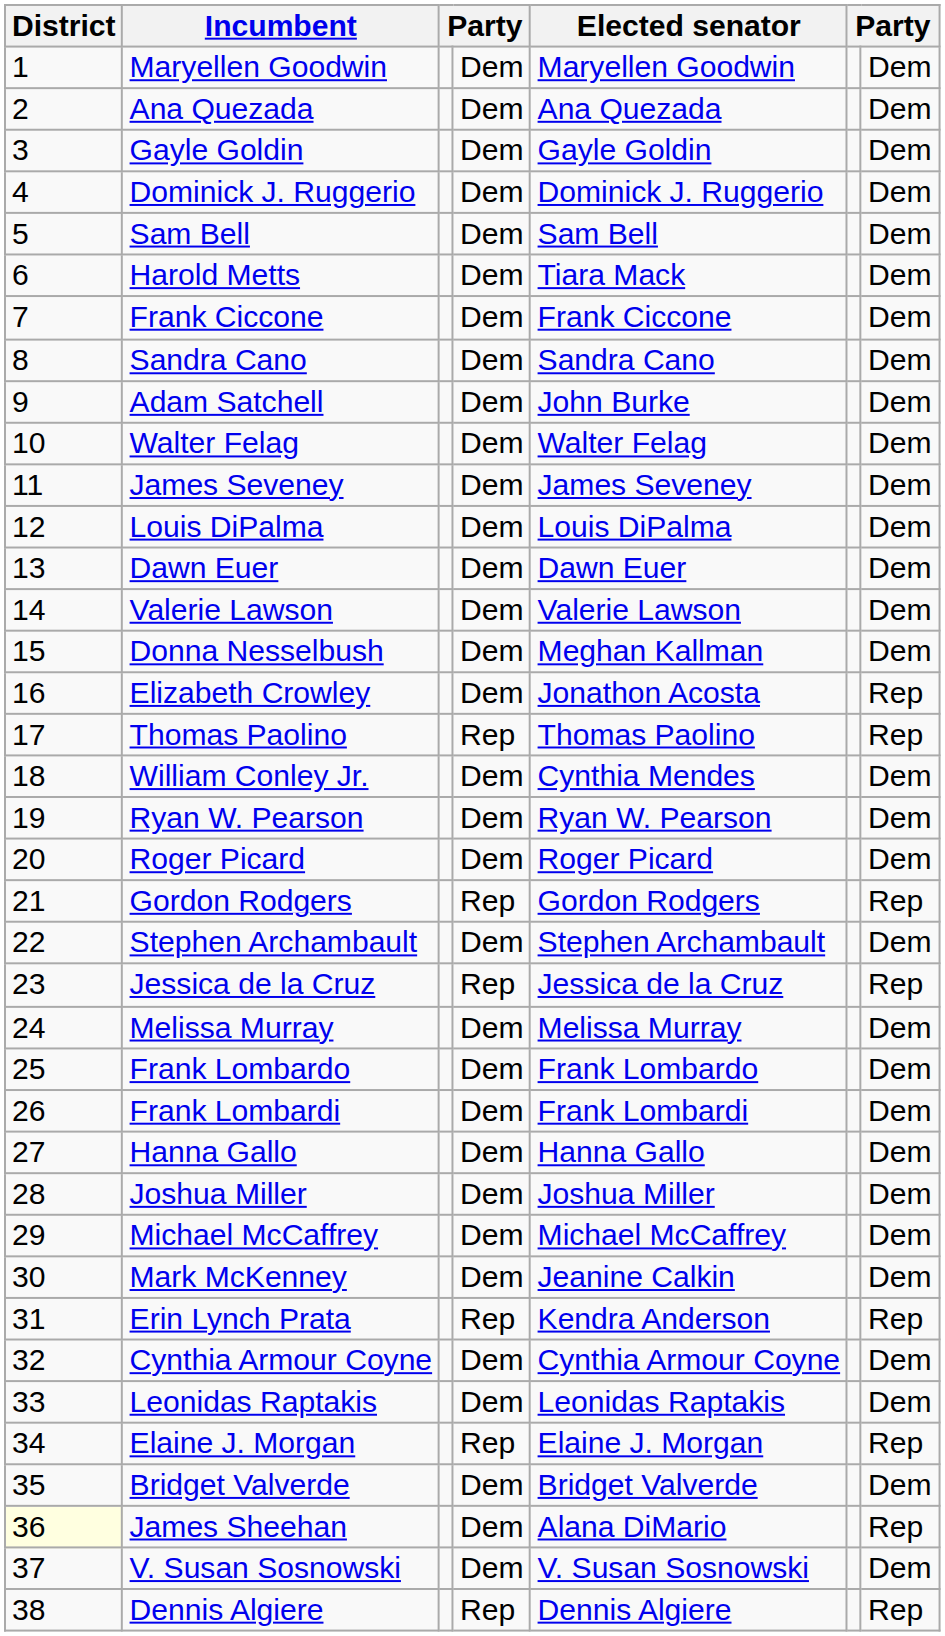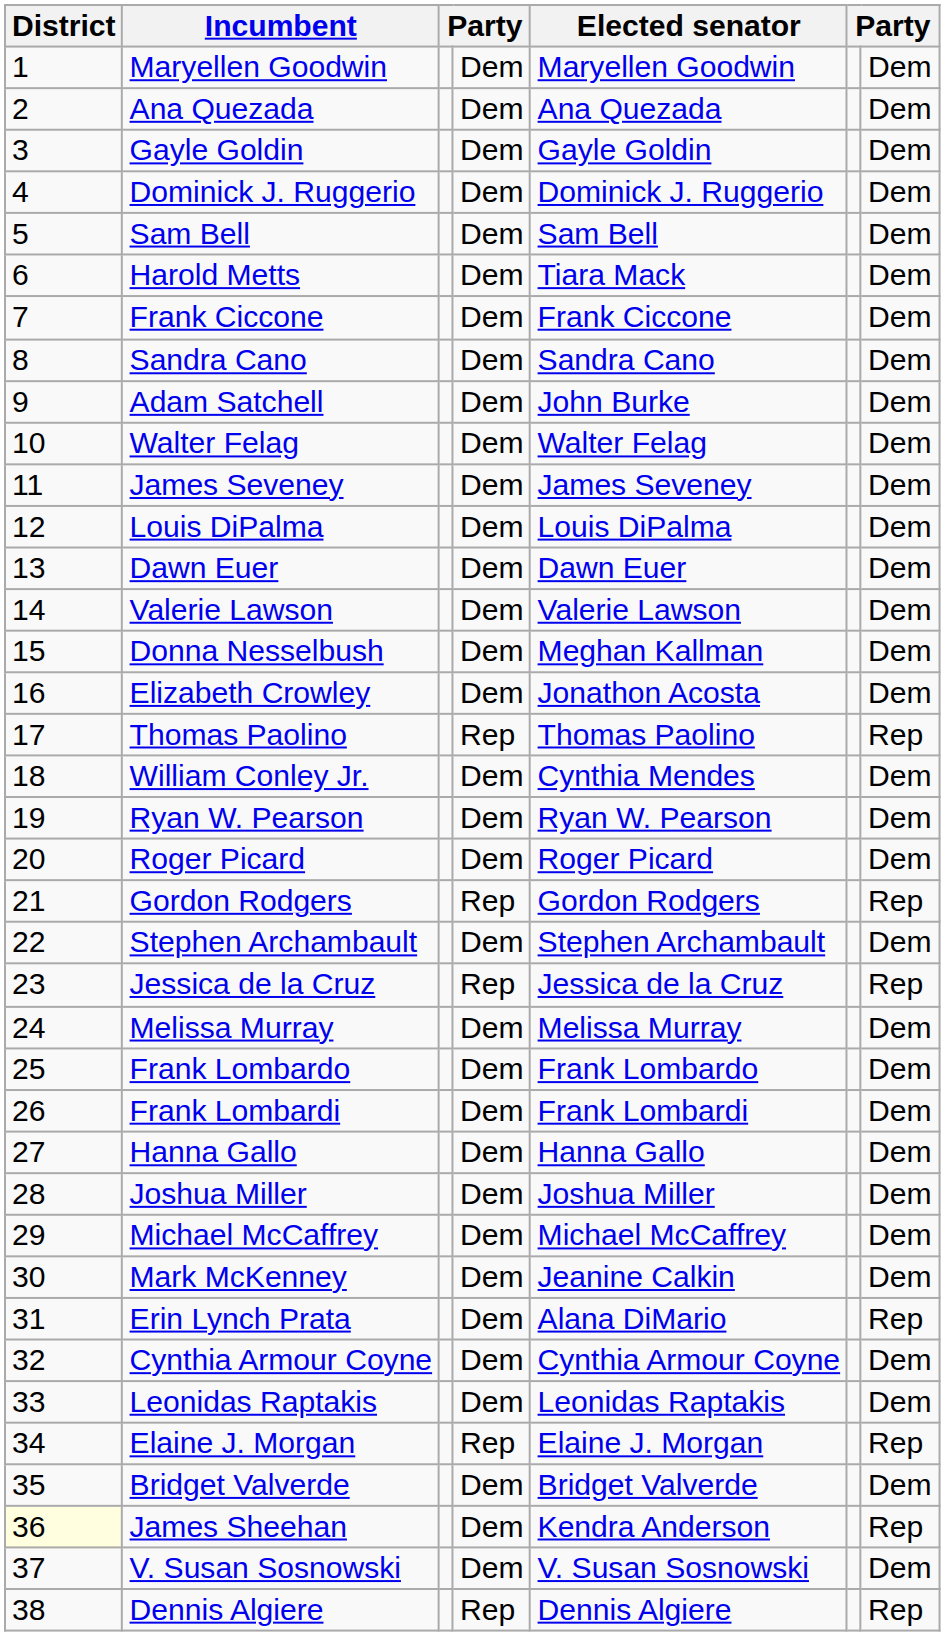(896, 692) Rep -> (900, 692) Dem
(488, 1318) Rep -> (492, 1318) Dem
(654, 1318) Kendra Anderson -> (632, 1318) Alana DiMario
(632, 1526) Alana DiMario -> (654, 1526) Kendra Anderson
